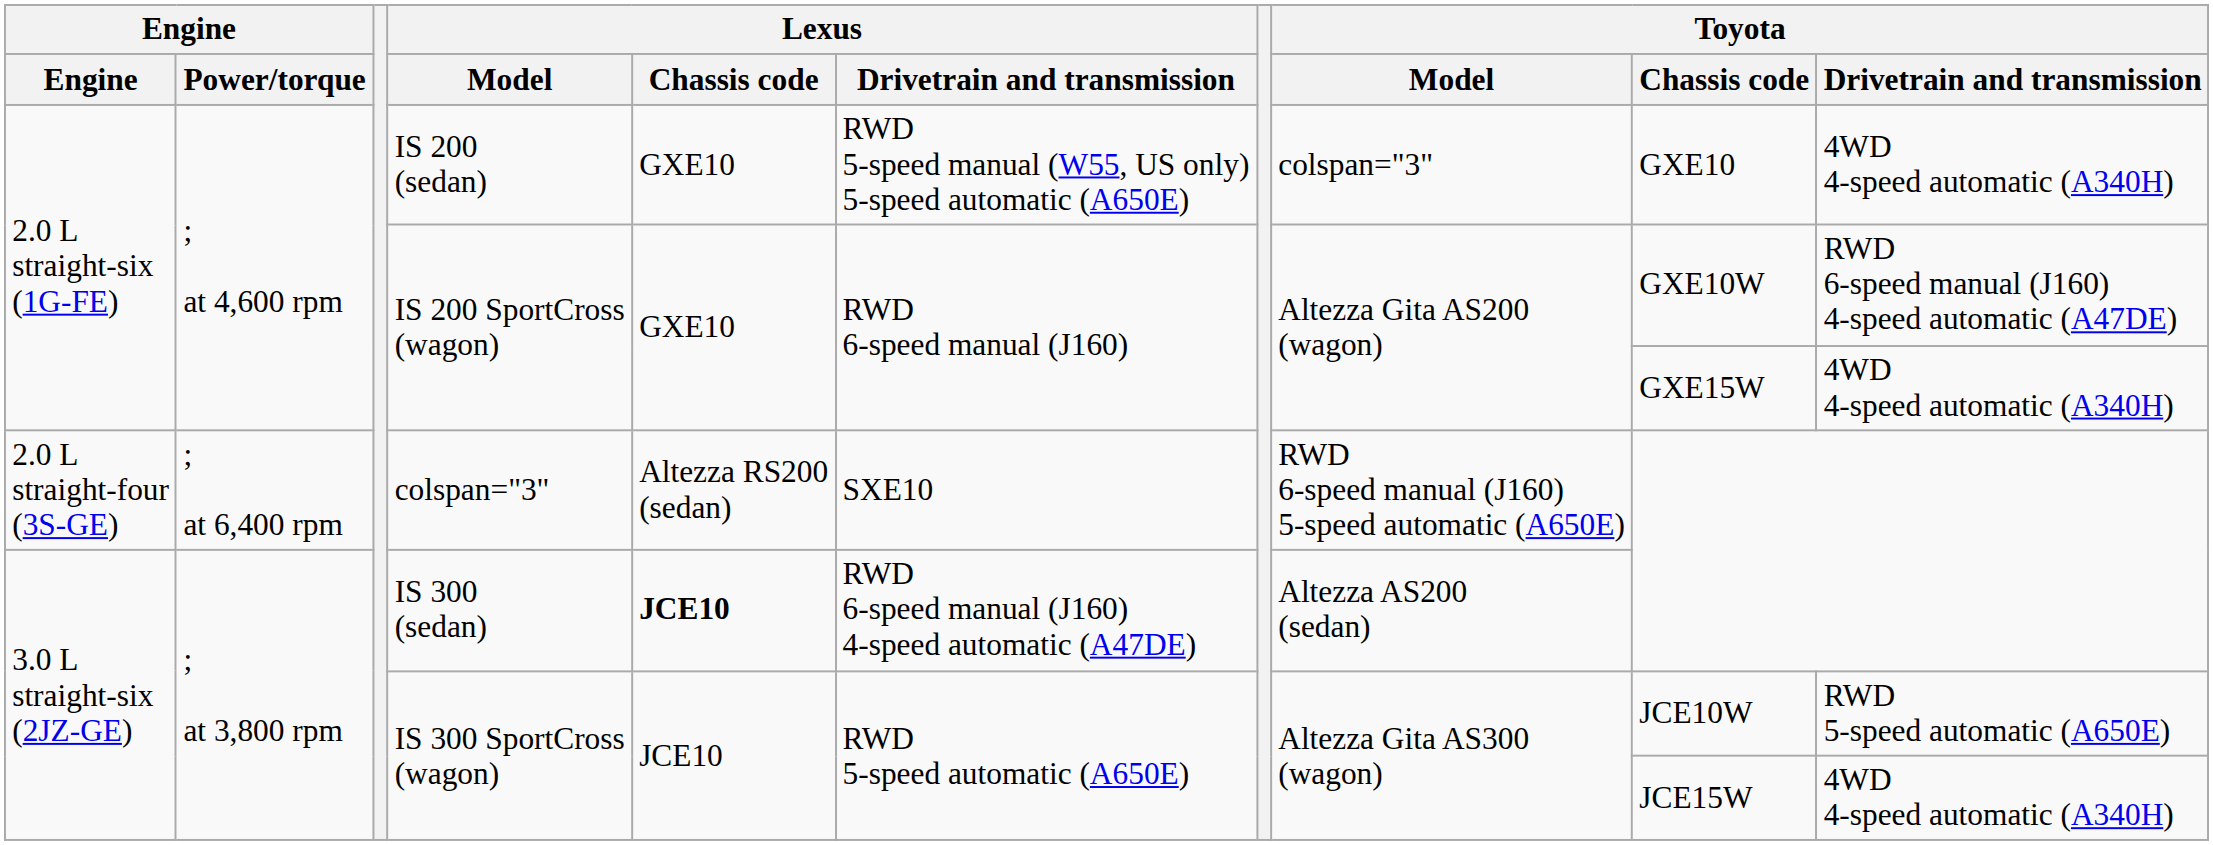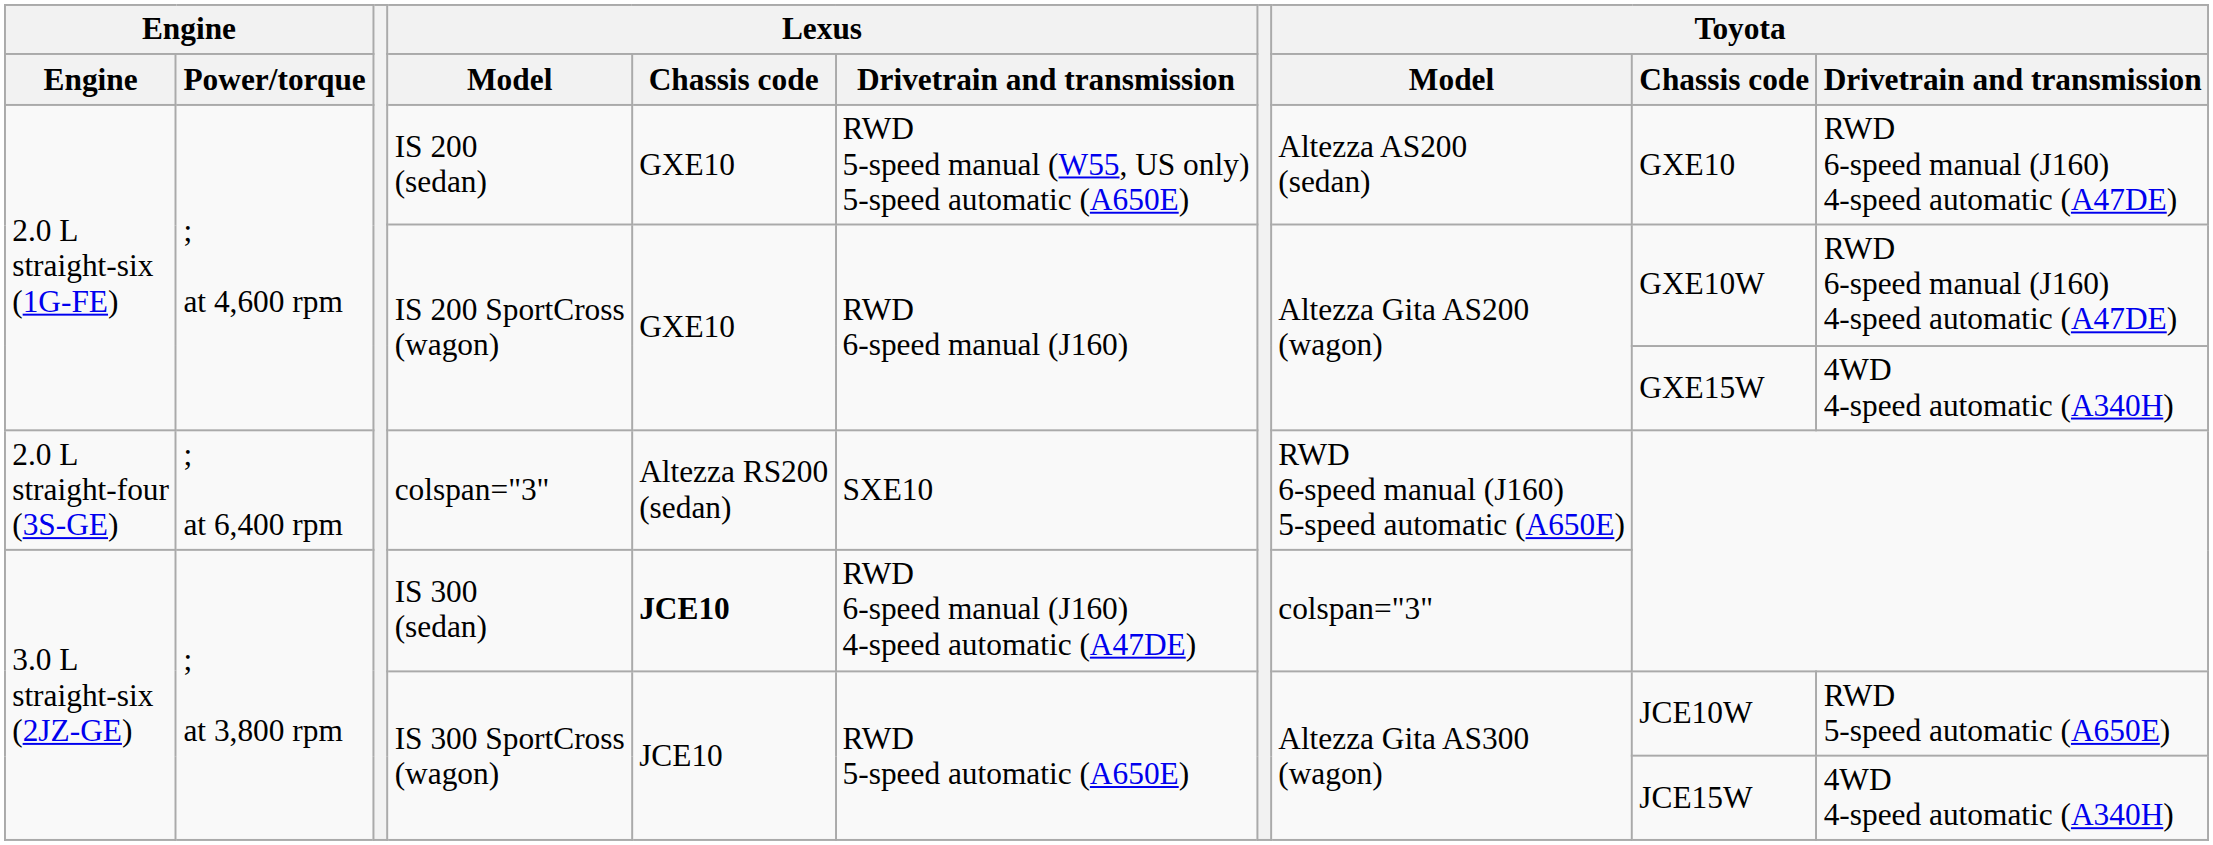(1356, 164) colspan="3" -> (1373, 164) Altezza AS200 (sedan)
(1999, 164) 4WD 4-speed automatic (A340H) -> (2000, 164) RWD 6-speed manual (J160) 4-speed automatic (A47DE)
(1373, 610) Altezza AS200 (sedan) -> (1356, 610) colspan="3"
